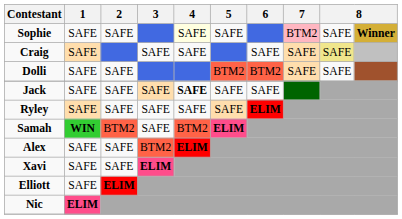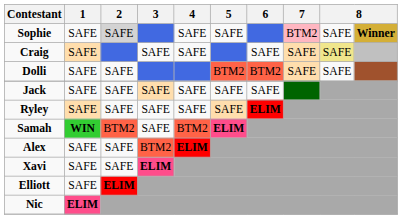(119, 33) no background -> (119, 33) lightgrey background
(192, 33) lightyellow background -> (192, 33) no background
(192, 90) bold -> (192, 90) normal
